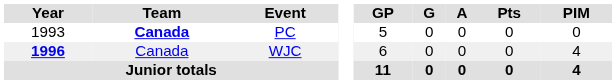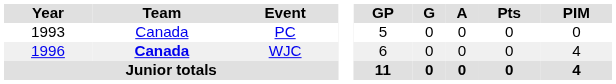(162, 32) bold -> (162, 32) normal
(48, 51) bold -> (48, 51) normal
(162, 51) normal -> (162, 51) bold
